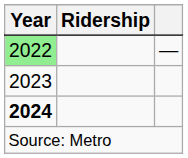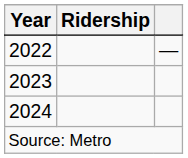(31, 51) lightgreen background -> (31, 51) no background
(31, 112) bold -> (31, 112) normal
